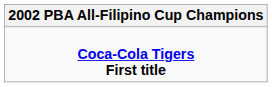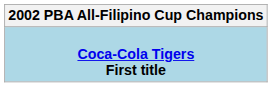(136, 62) no background -> (136, 62) lightblue background
